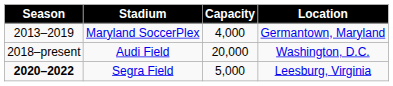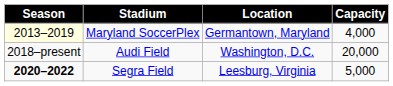columns swapped: (323, 14) <-> (230, 14)
(44, 33) no background -> (44, 33) lightyellow background
